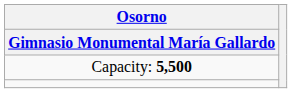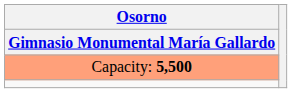(142, 67) no background -> (142, 67) lightsalmon background
